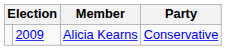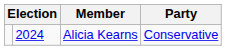(30, 34) 2009 -> (30, 34) 2024
